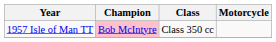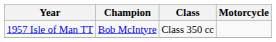(127, 29) pink background -> (127, 29) no background
